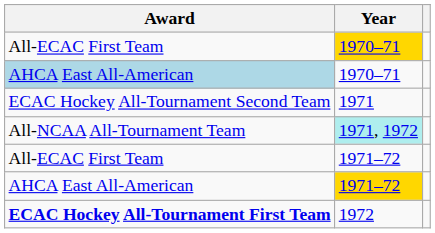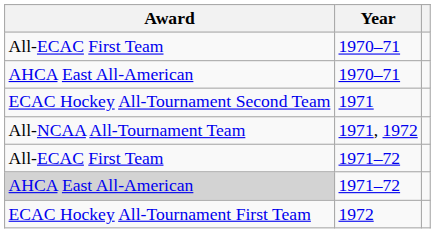(370, 46) gold background -> (369, 46) no background
(101, 74) lightblue background -> (101, 74) no background
(378, 130) paleturquoise background -> (378, 130) no background
(101, 185) no background -> (101, 185) lightgrey background
(370, 185) gold background -> (369, 185) no background
(170, 213) bold -> (160, 213) normal
